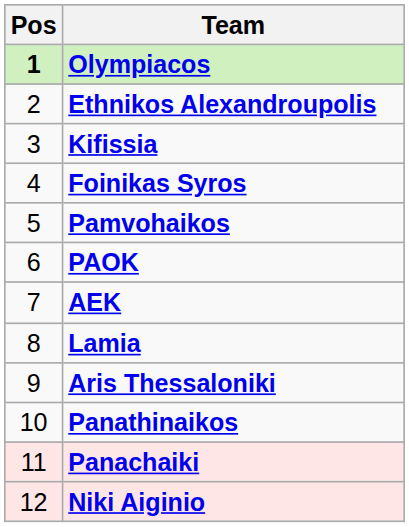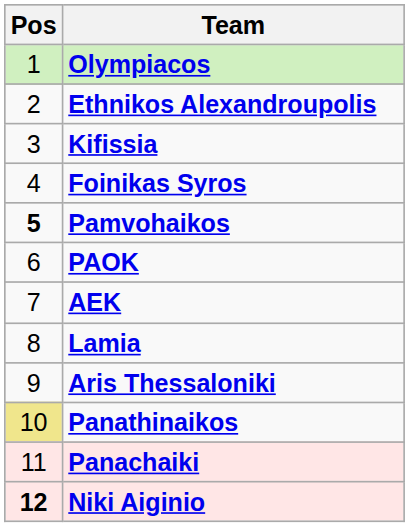(34, 65) bold -> (34, 65) normal
(34, 223) normal -> (34, 223) bold
(34, 422) no background -> (34, 422) khaki background
(34, 501) normal -> (34, 501) bold
